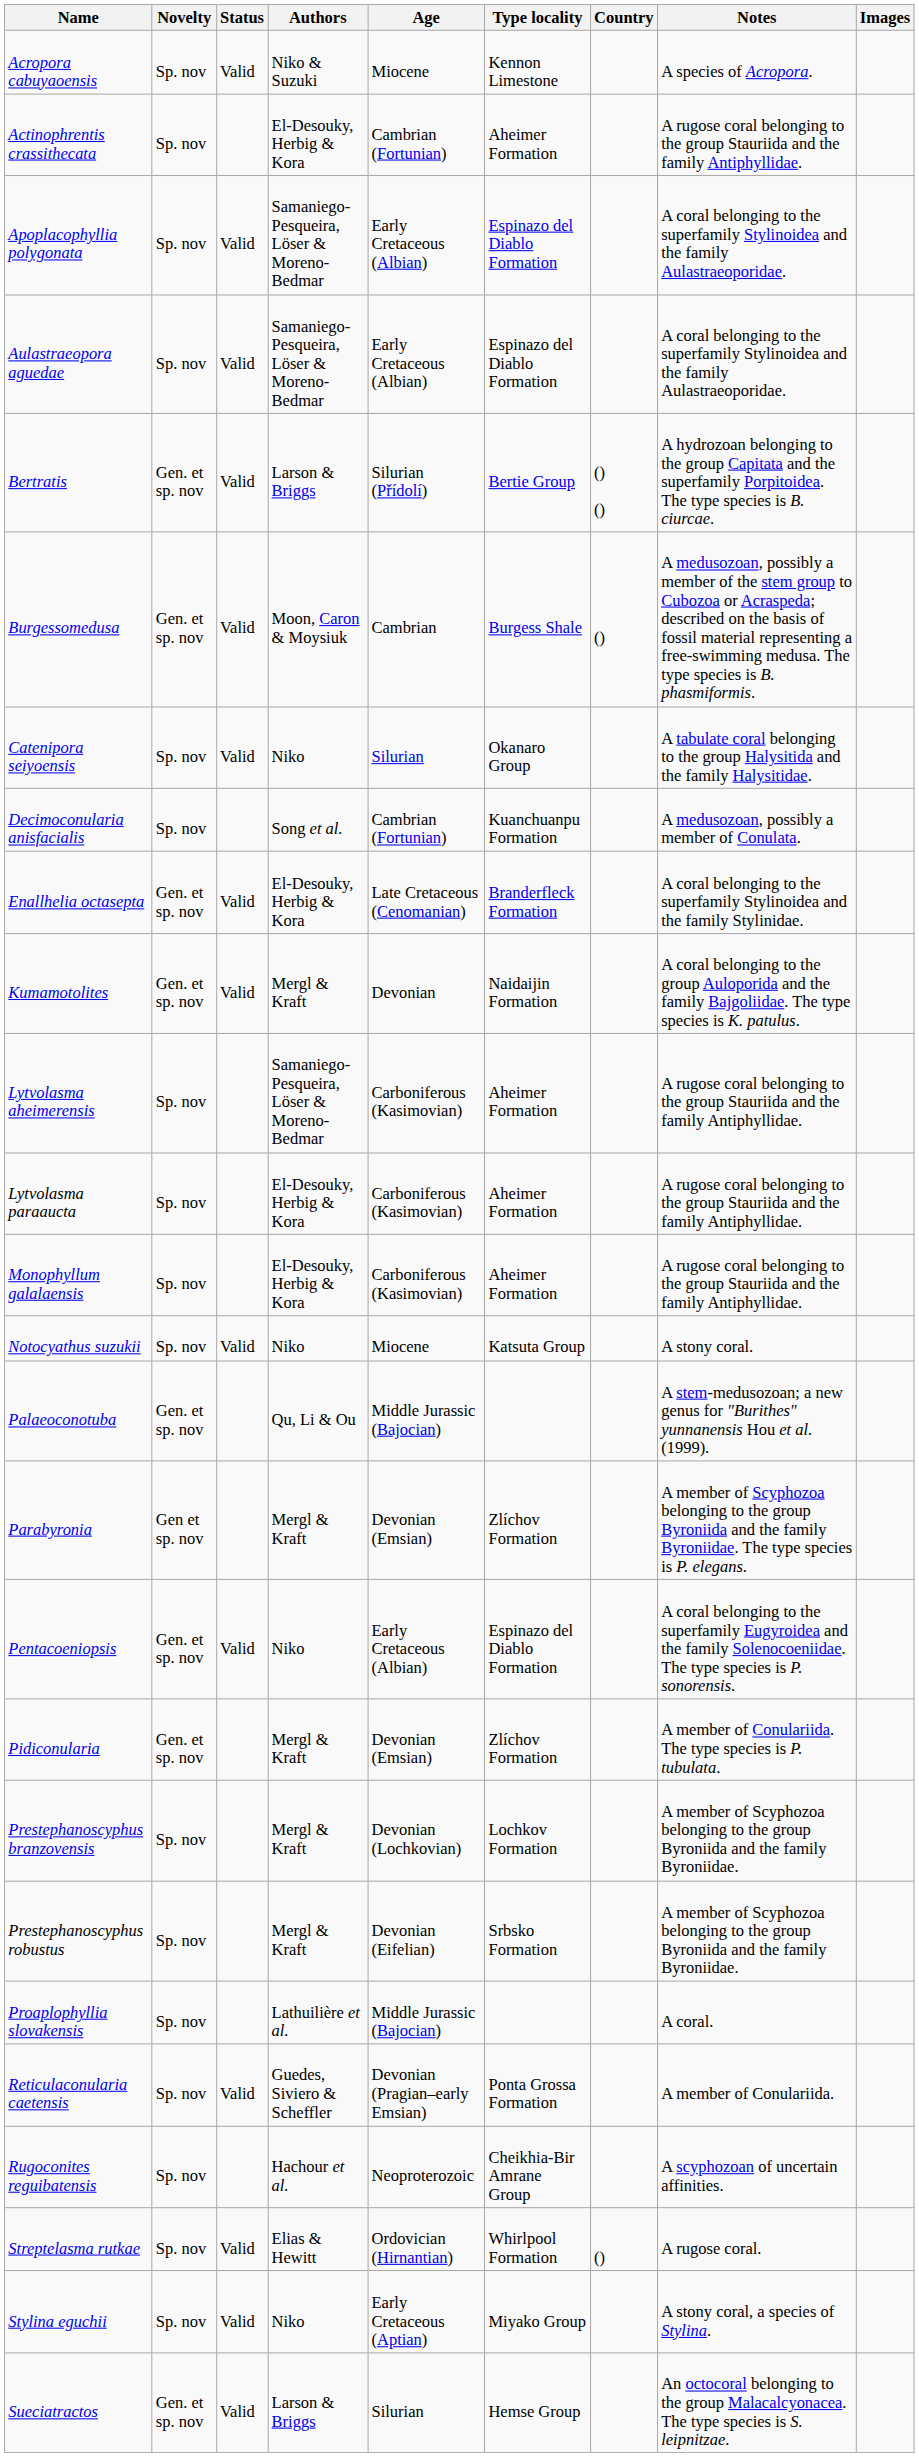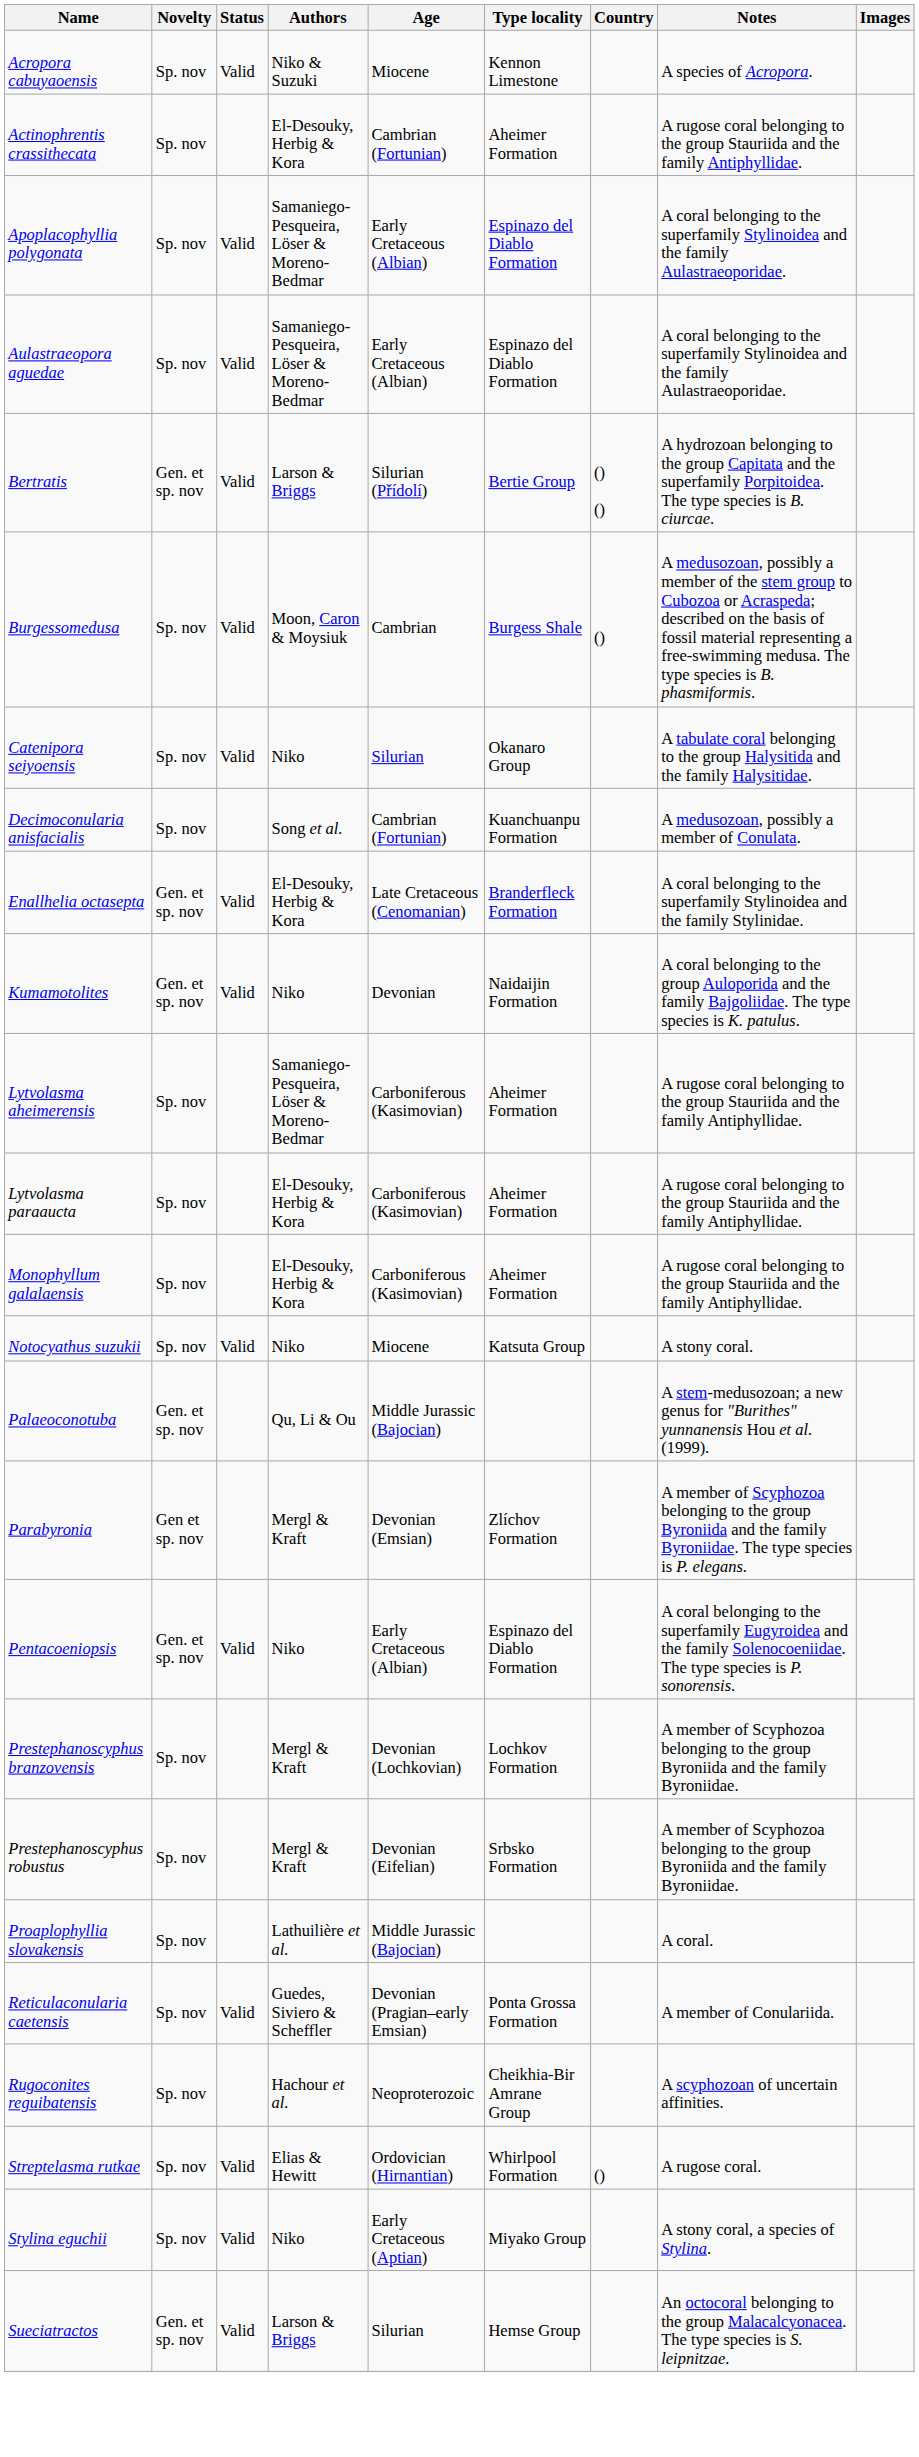(180, 628) Gen. et sp. nov -> (181, 628) Sp. nov
(300, 992) Mergl & Kraft -> (288, 992) Niko
- row: (54, 1748)
